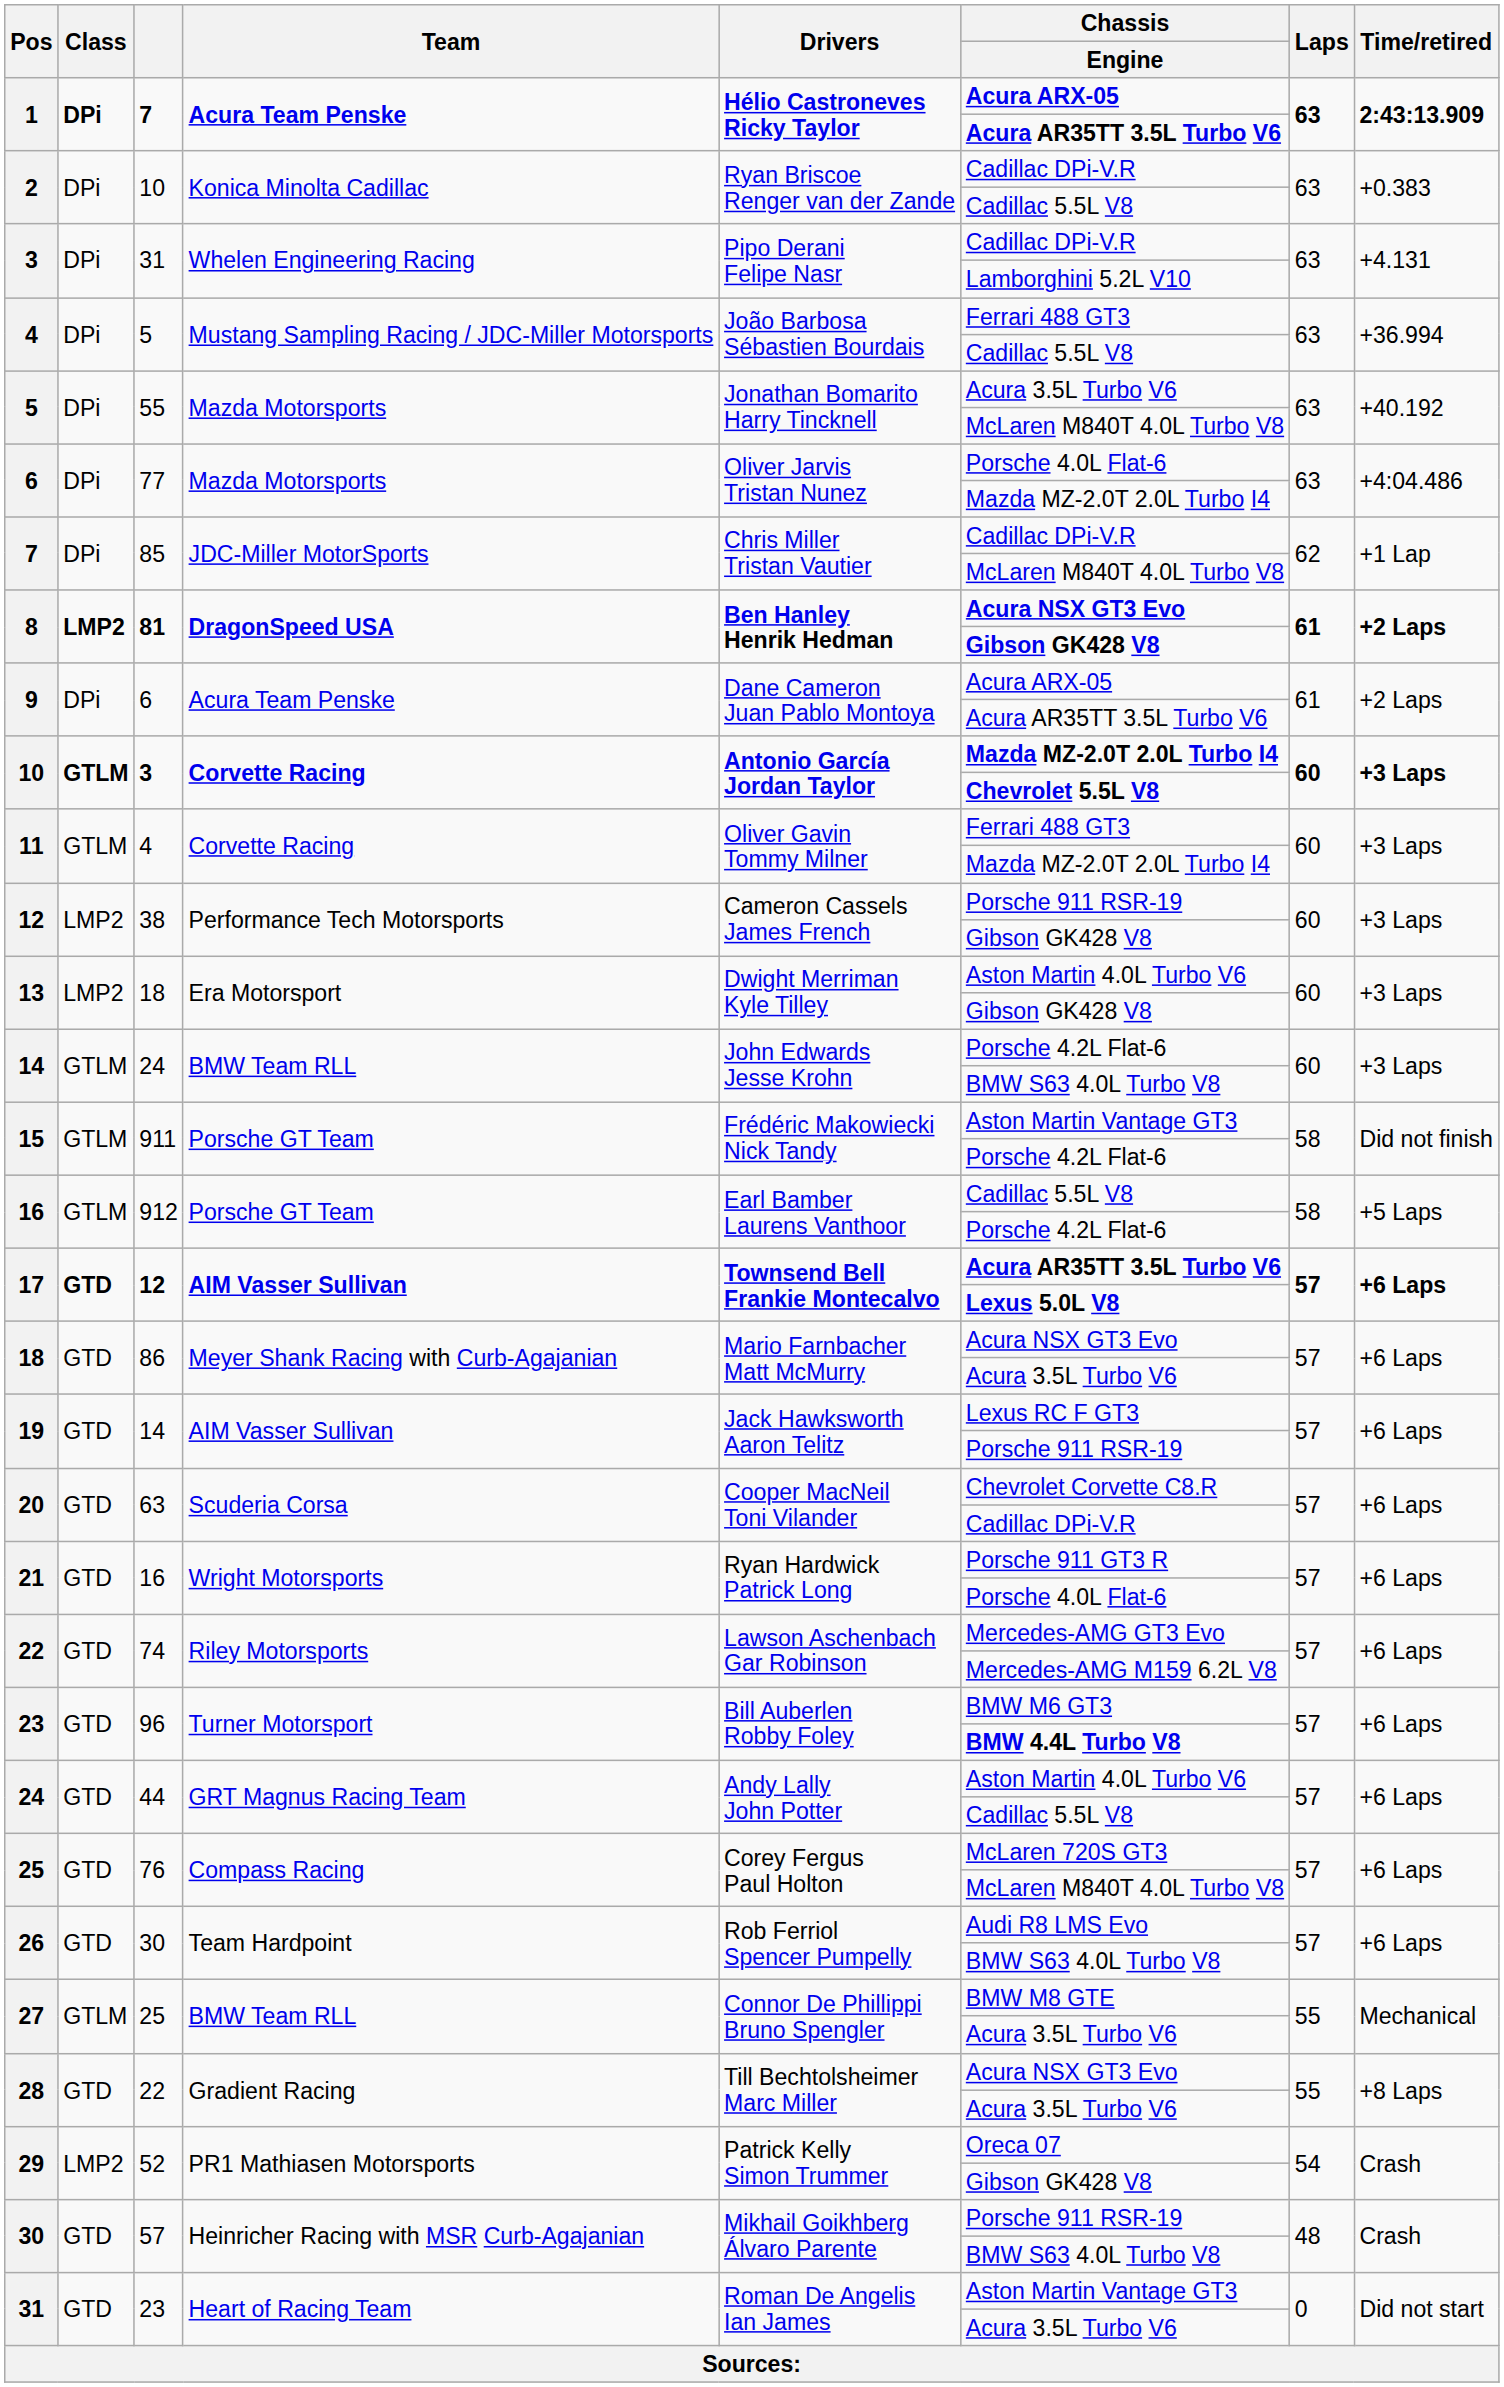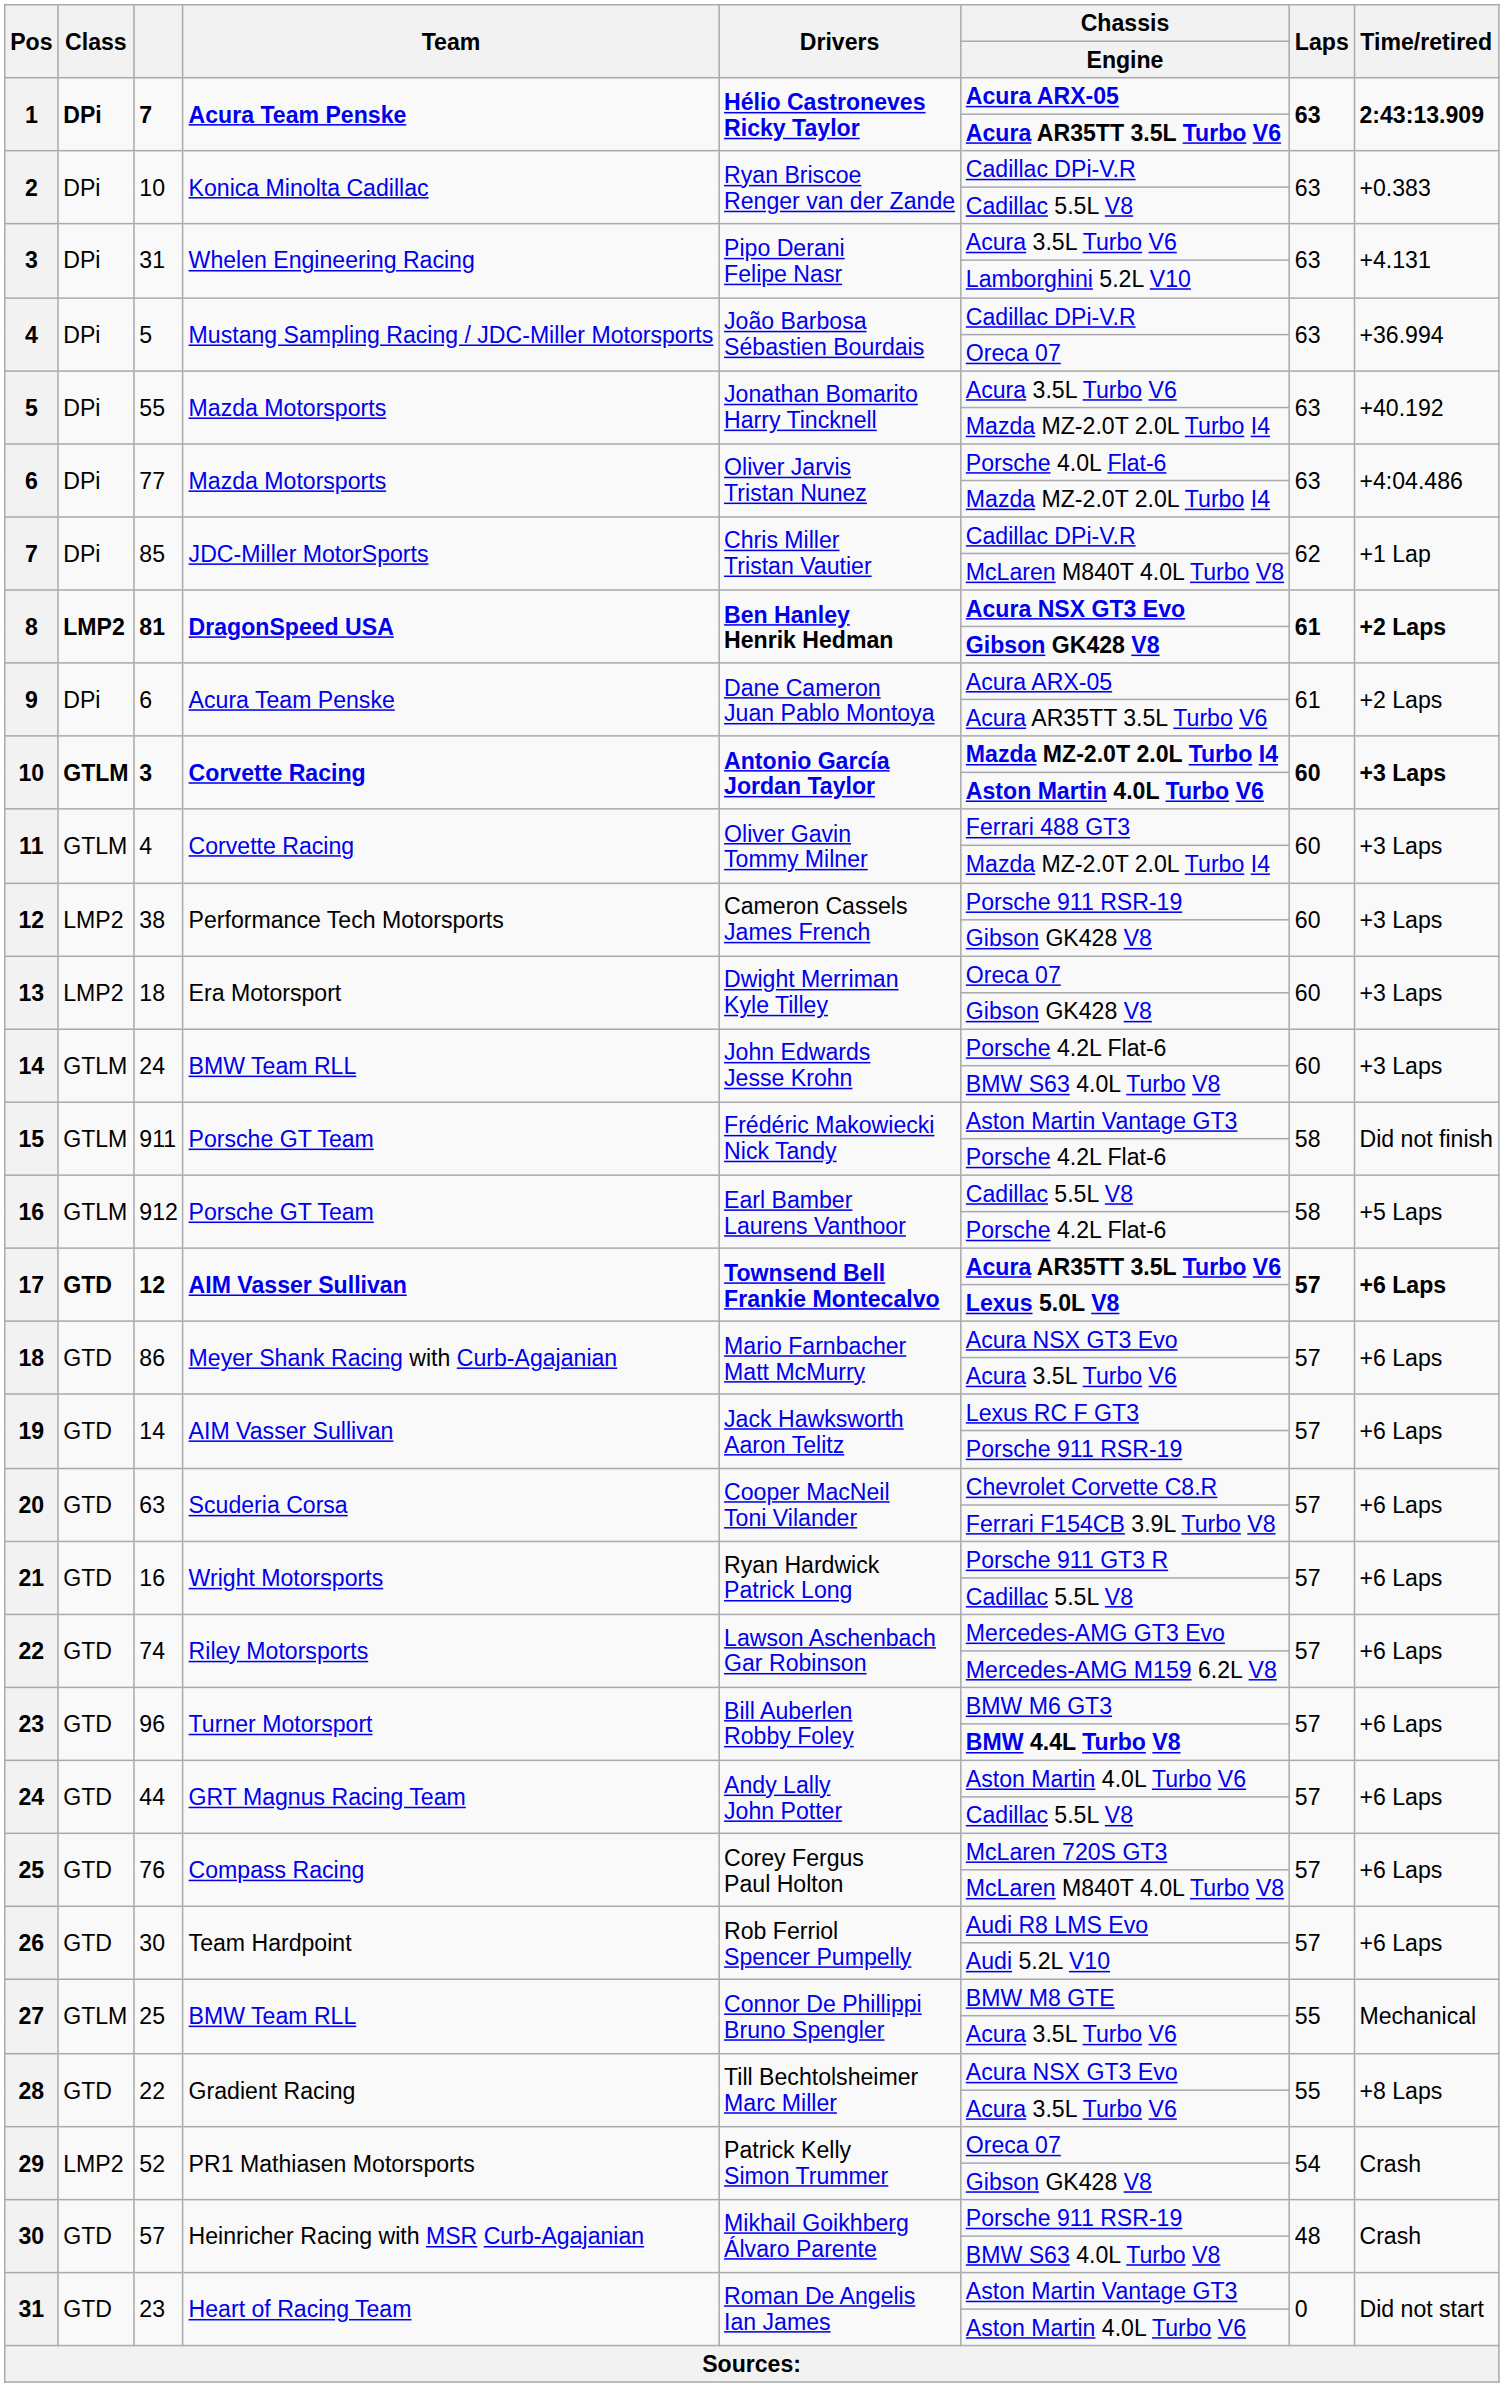(1051, 243) Cadillac DPi-V.R -> (1071, 243) Acura 3.5L Turbo V6
(1048, 316) Ferrari 488 GT3 -> (1051, 316) Cadillac DPi-V.R
(1049, 352) Cadillac 5.5L V8 -> (1013, 352) Oreca 07
(1125, 426) McLaren M840T 4.0L Turbo V8 -> (1118, 426) Mazda MZ-2.0T 2.0L Turbo I4
(1063, 791) Chevrolet 5.5L V8 -> (1115, 791) Aston Martin 4.0L Turbo V6
(1106, 974) Aston Martin 4.0L Turbo V6 -> (1013, 974) Oreca 07
(1051, 1523) Cadillac DPi-V.R -> (1121, 1523) Ferrari F154CB 3.9L Turbo V8
(1066, 1596) Porsche 4.0L Flat-6 -> (1049, 1596) Cadillac 5.5L V8
(1093, 1962) BMW S63 4.0L Turbo V8 -> (1038, 1962) Audi 5.2L V10
(1071, 2327) Acura 3.5L Turbo V6 -> (1106, 2327) Aston Martin 4.0L Turbo V6
